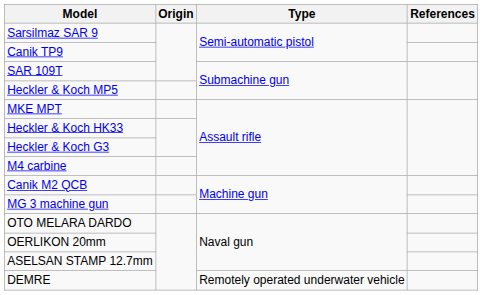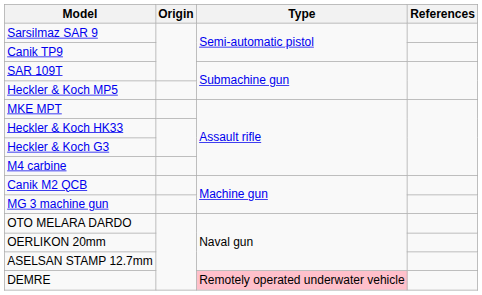(302, 280) no background -> (302, 280) pink background
